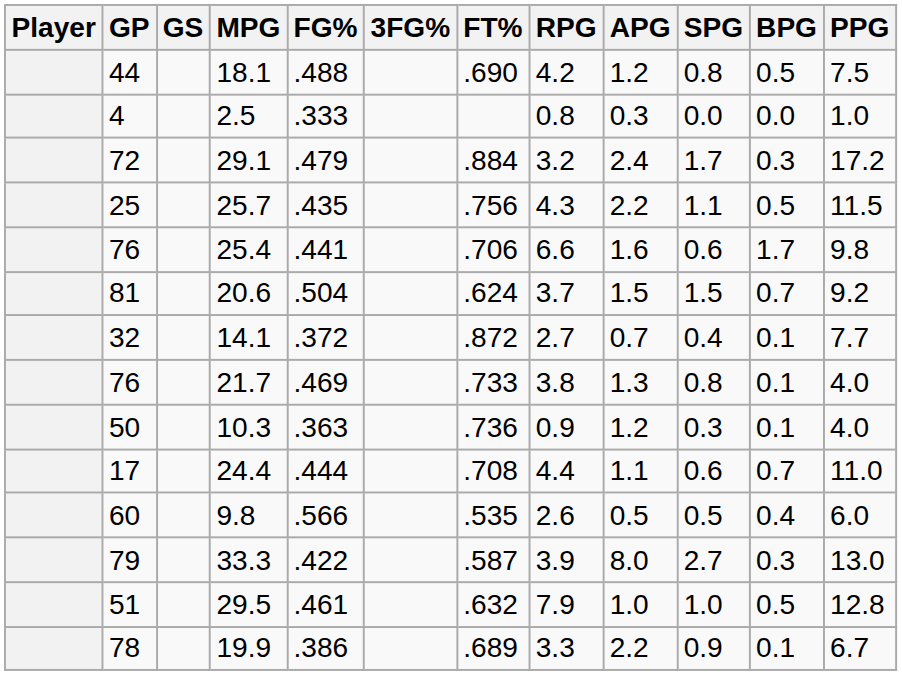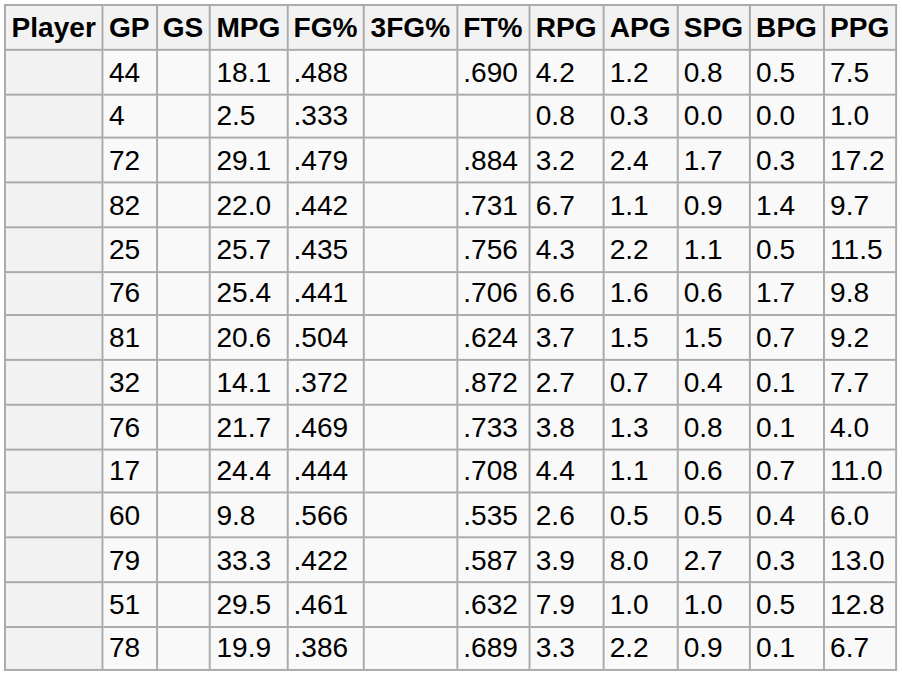+ row: (244, 205)
- row: (244, 427)
